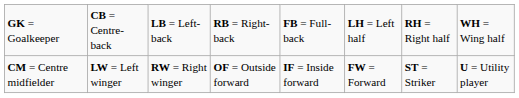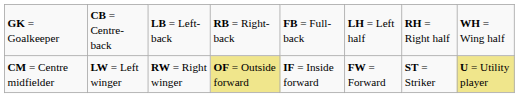(245, 75) no background -> (245, 75) khaki background
(485, 75) no background -> (485, 75) khaki background
